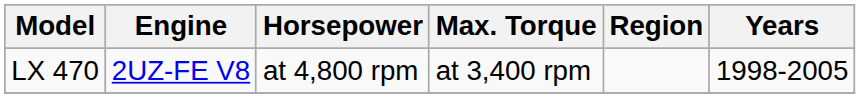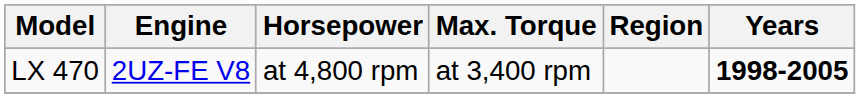(782, 70) normal -> (782, 70) bold
